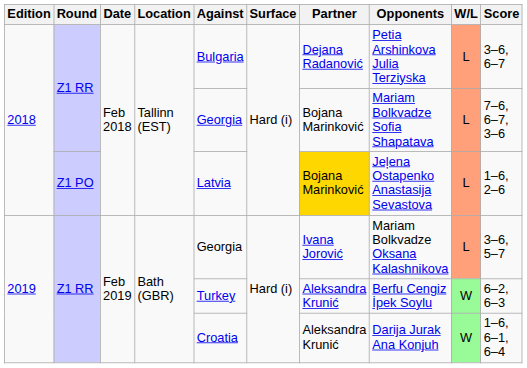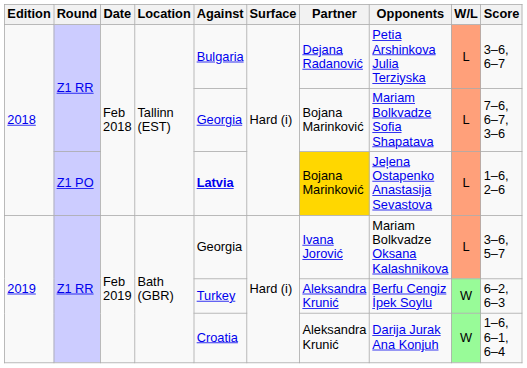(214, 183) normal -> (215, 183) bold
